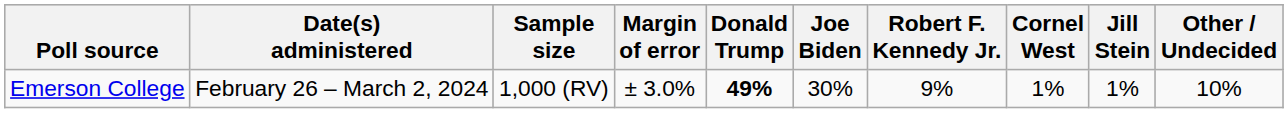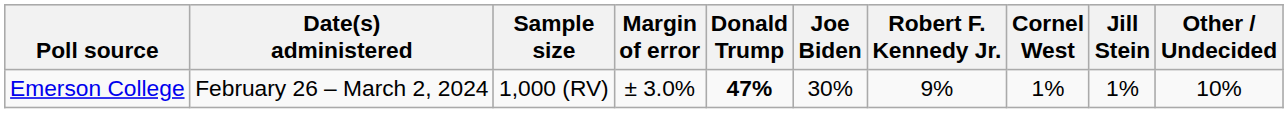(749, 88) 49% -> (749, 88) 47%
